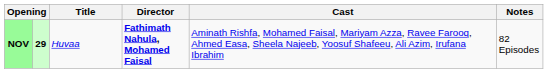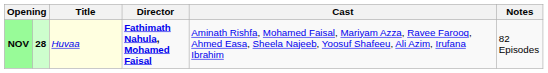(41, 44) 29 -> (41, 44) 28
(66, 44) no background -> (66, 44) lightyellow background
